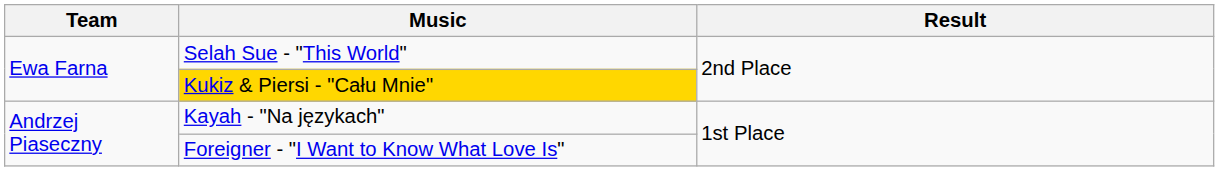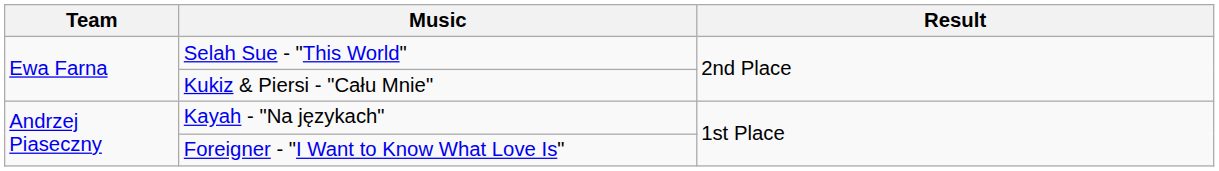(308, 85) gold background -> (308, 85) no background
